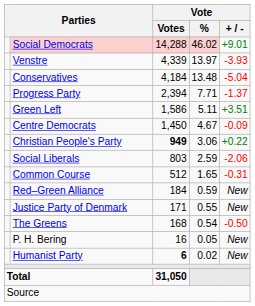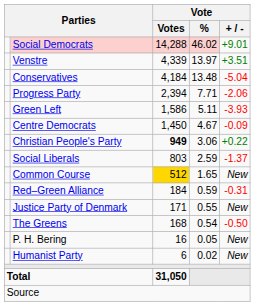(236, 61) -3.93 -> (235, 61) +3.51
(236, 93) -1.37 -> (236, 93) -2.06
(235, 110) +3.51 -> (236, 110) -3.93
(236, 158) -2.06 -> (236, 158) -1.37
(178, 175) no background -> (178, 175) gold background
(236, 175) -0.31 -> (237, 175) New
(237, 191) New -> (236, 191) -0.31
(184, 256) bold -> (184, 256) normal
